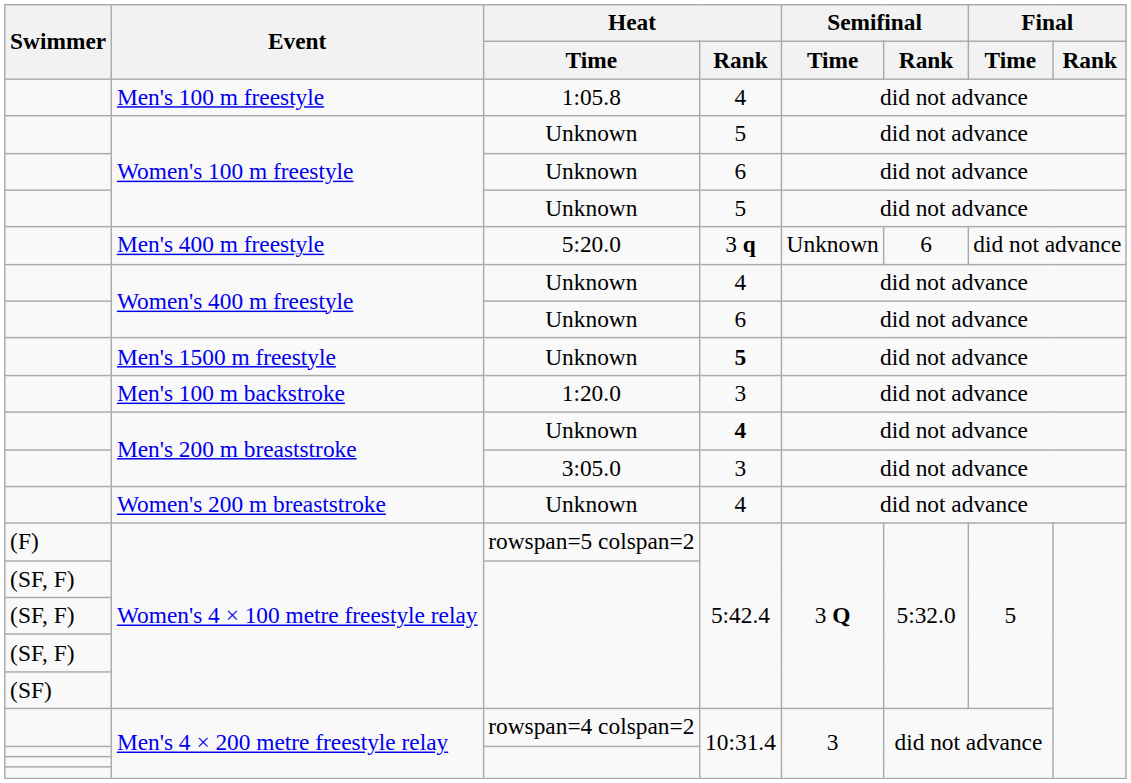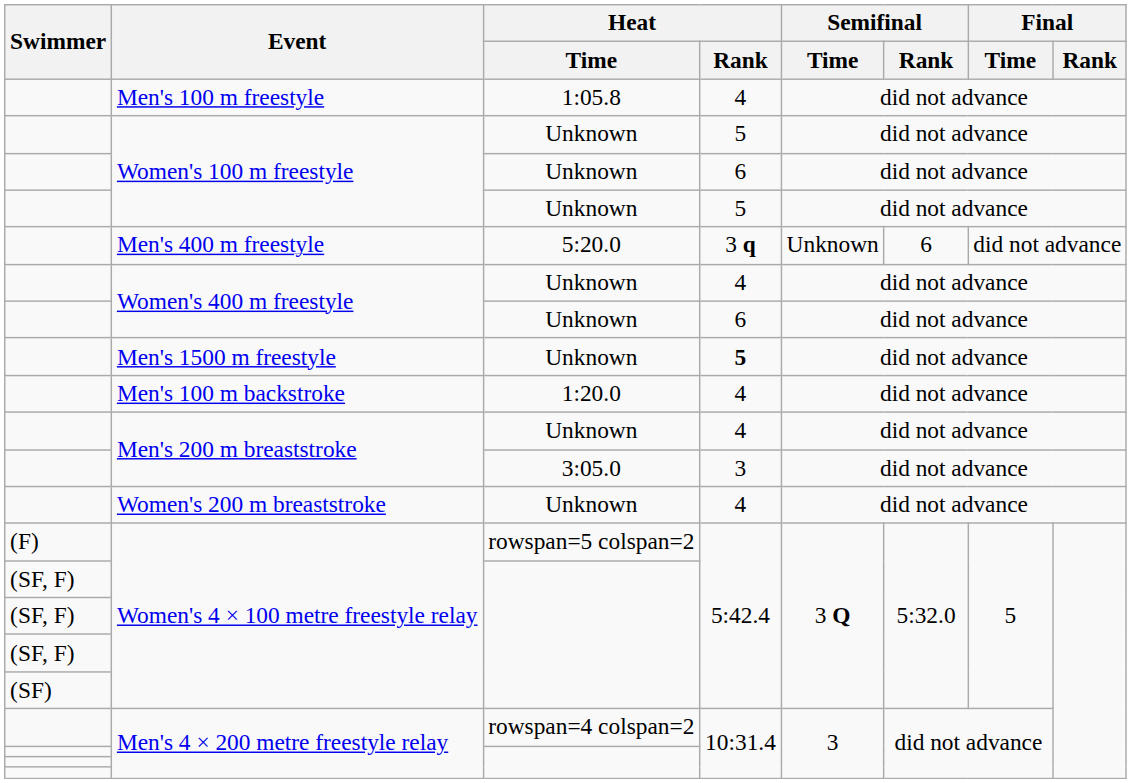(740, 393) 3 -> (740, 393) 4
(740, 430) bold -> (740, 430) normal
